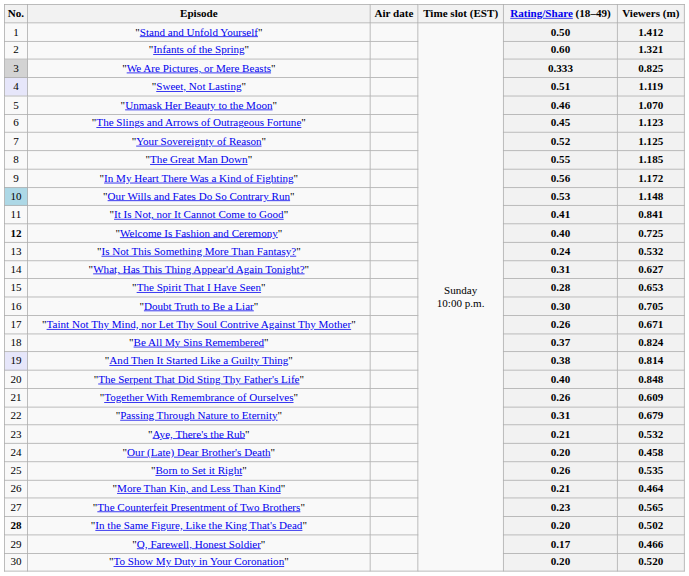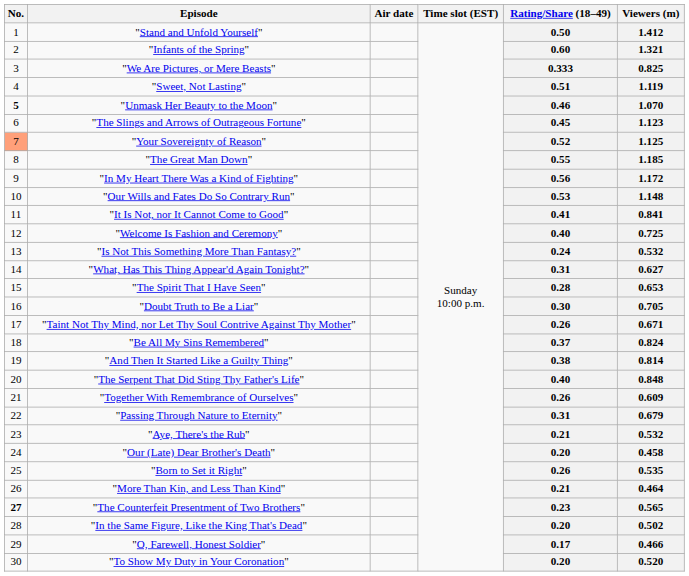(16, 68) lightgrey background -> (16, 68) no background
(16, 87) lavender background -> (16, 87) no background
(16, 105) normal -> (16, 105) bold
(16, 142) no background -> (16, 142) lightsalmon background
(16, 196) lightblue background -> (16, 196) no background
(16, 233) bold -> (16, 233) normal
(16, 361) lavender background -> (16, 361) no background
(16, 507) normal -> (16, 507) bold
(16, 526) bold -> (16, 526) normal
